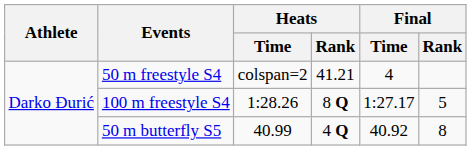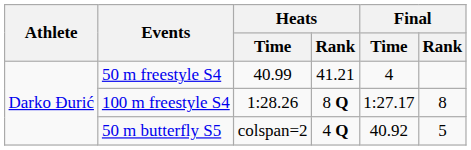(273, 74) colspan=2 -> (273, 74) 40.99
(442, 102) 5 -> (442, 102) 8
(273, 131) 40.99 -> (273, 131) colspan=2
(442, 131) 8 -> (442, 131) 5
